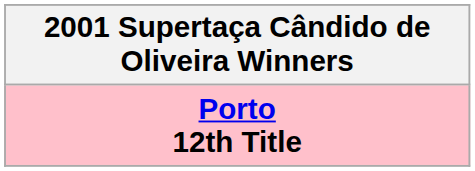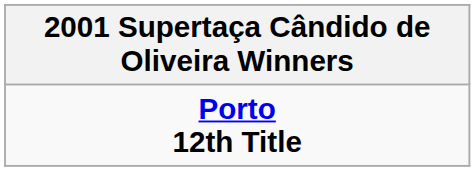(237, 124) pink background -> (237, 124) no background
